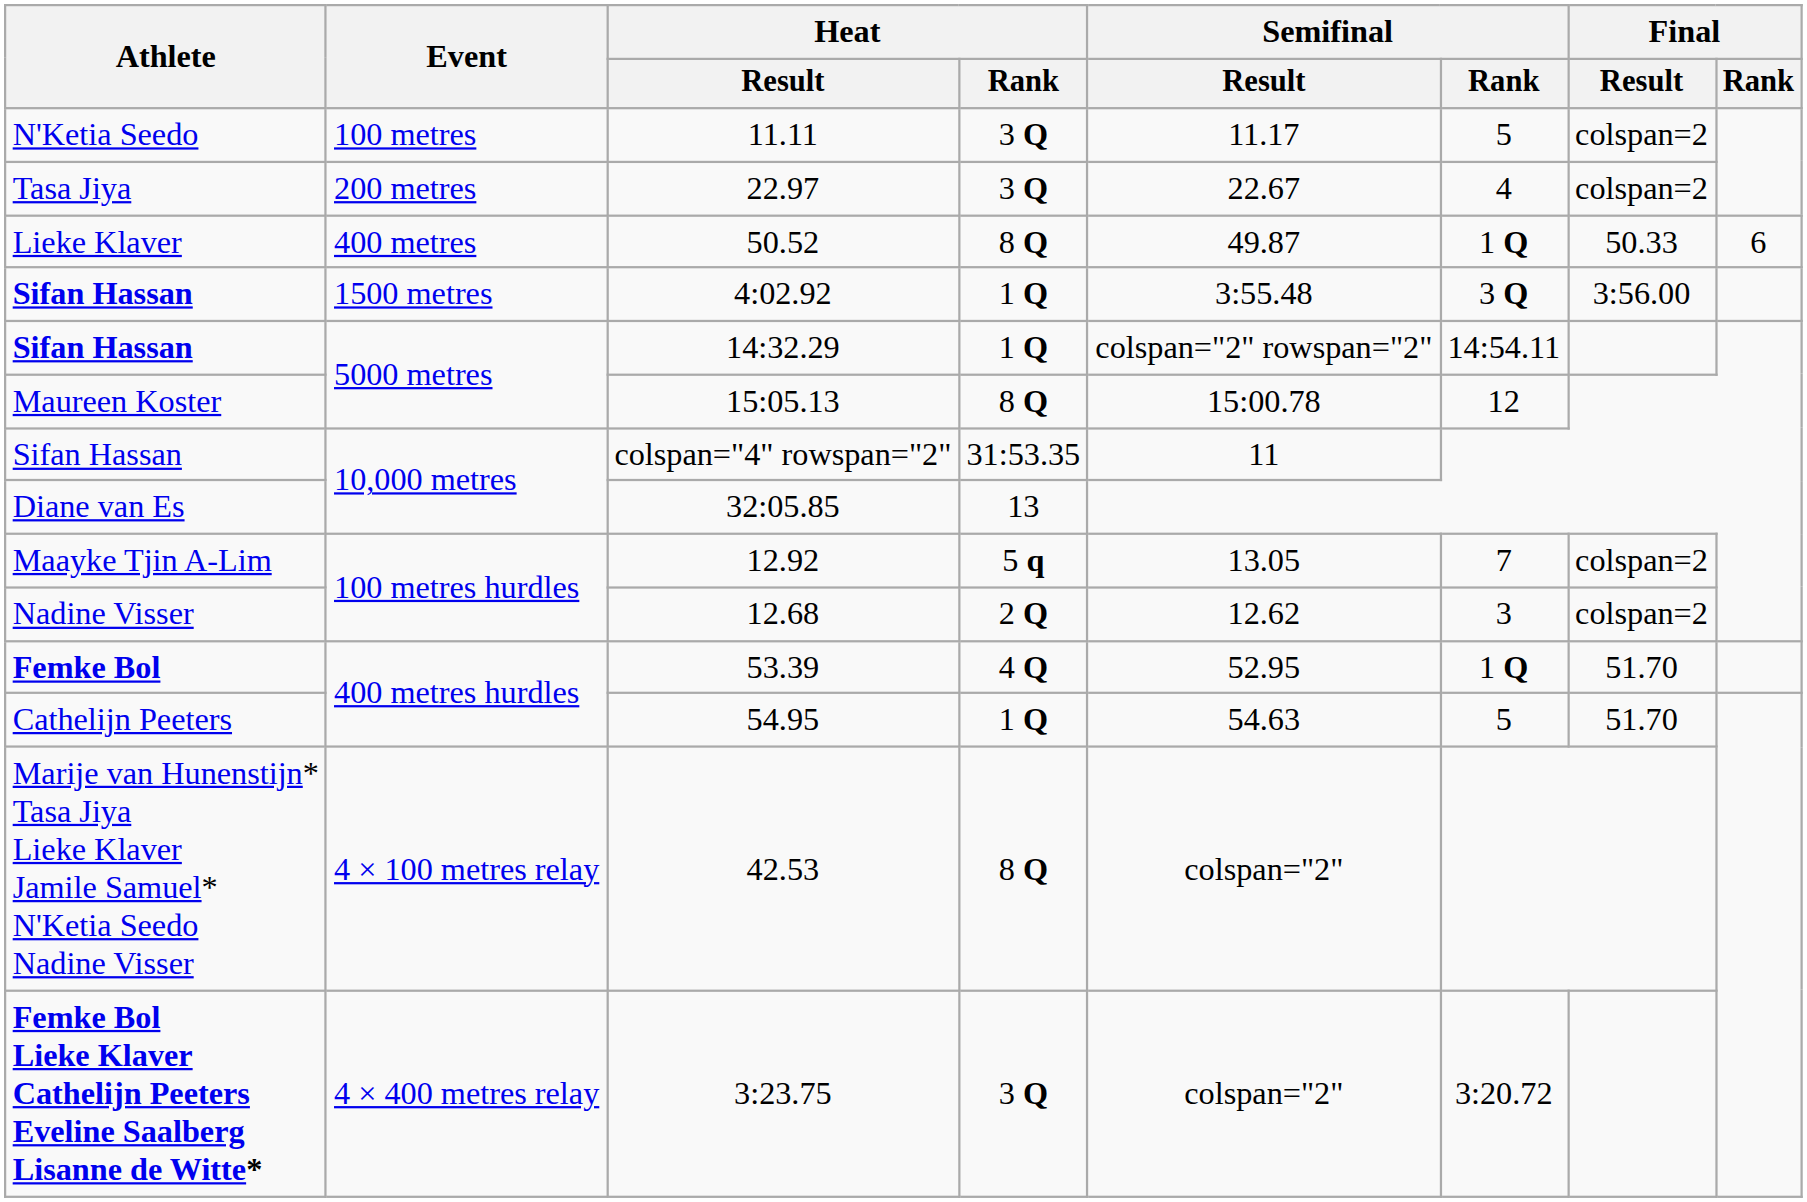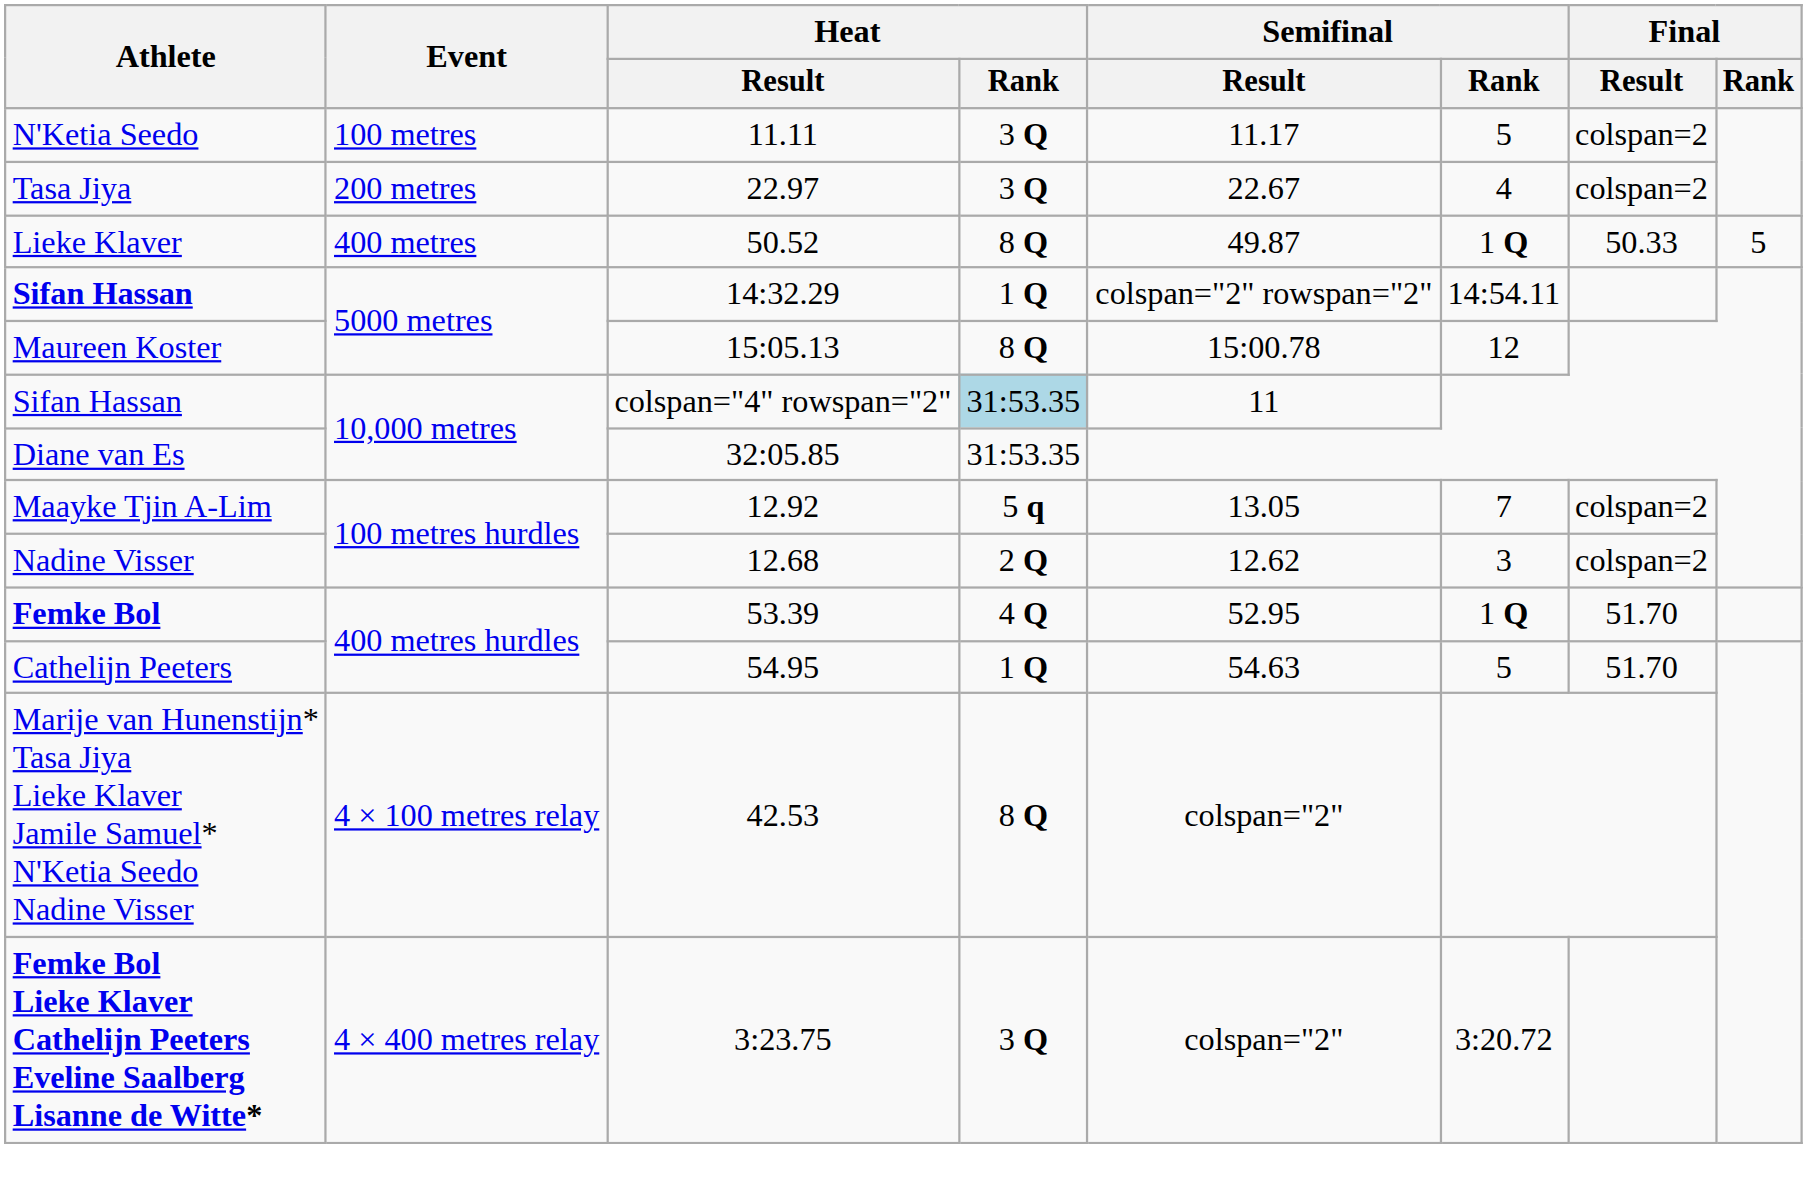(1758, 241) 6 -> (1758, 241) 5
- row: (783, 294)
(1023, 454) no background -> (1023, 401) lightblue background
(1023, 507) 13 -> (1023, 454) 31:53.35
